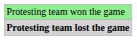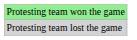(68, 27) bold -> (64, 27) normal
